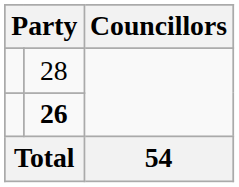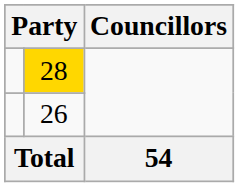(54, 70) no background -> (54, 70) gold background
(54, 114) bold -> (54, 114) normal
